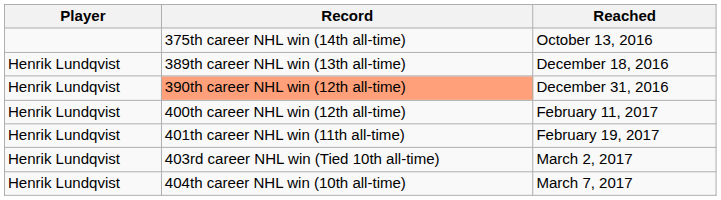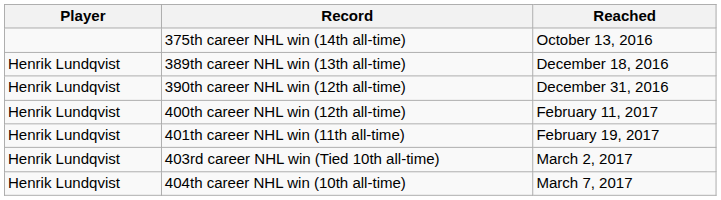(285, 87) lightsalmon background -> (285, 87) no background
